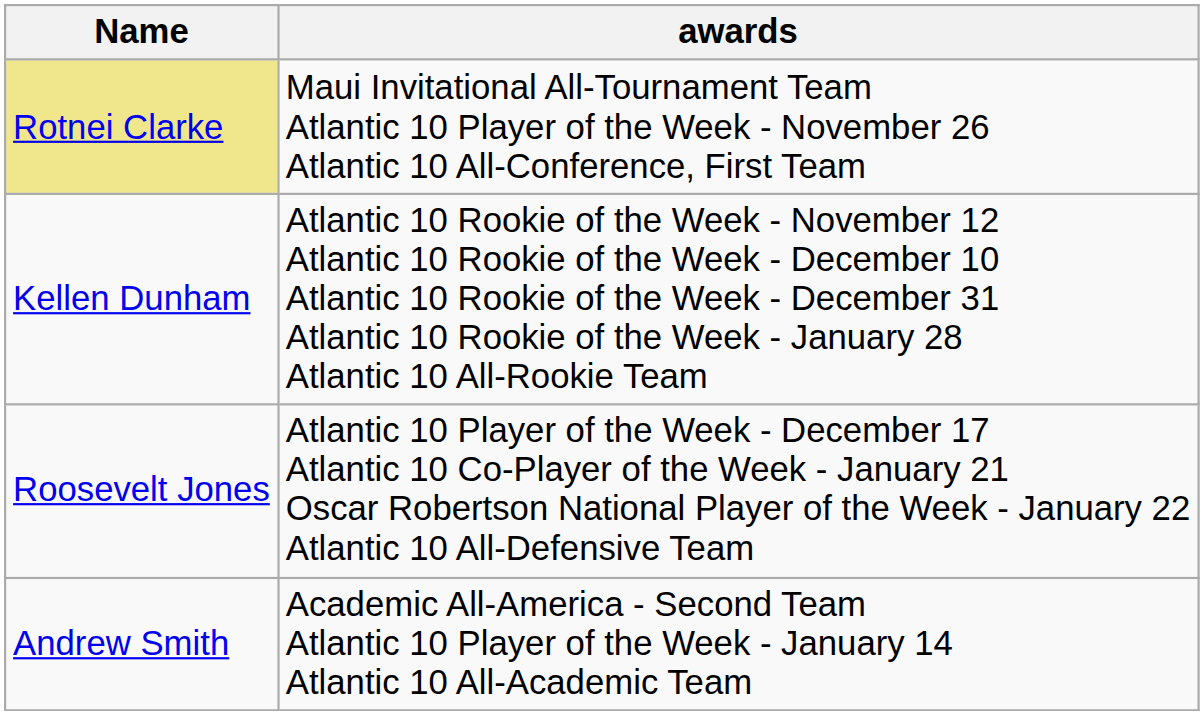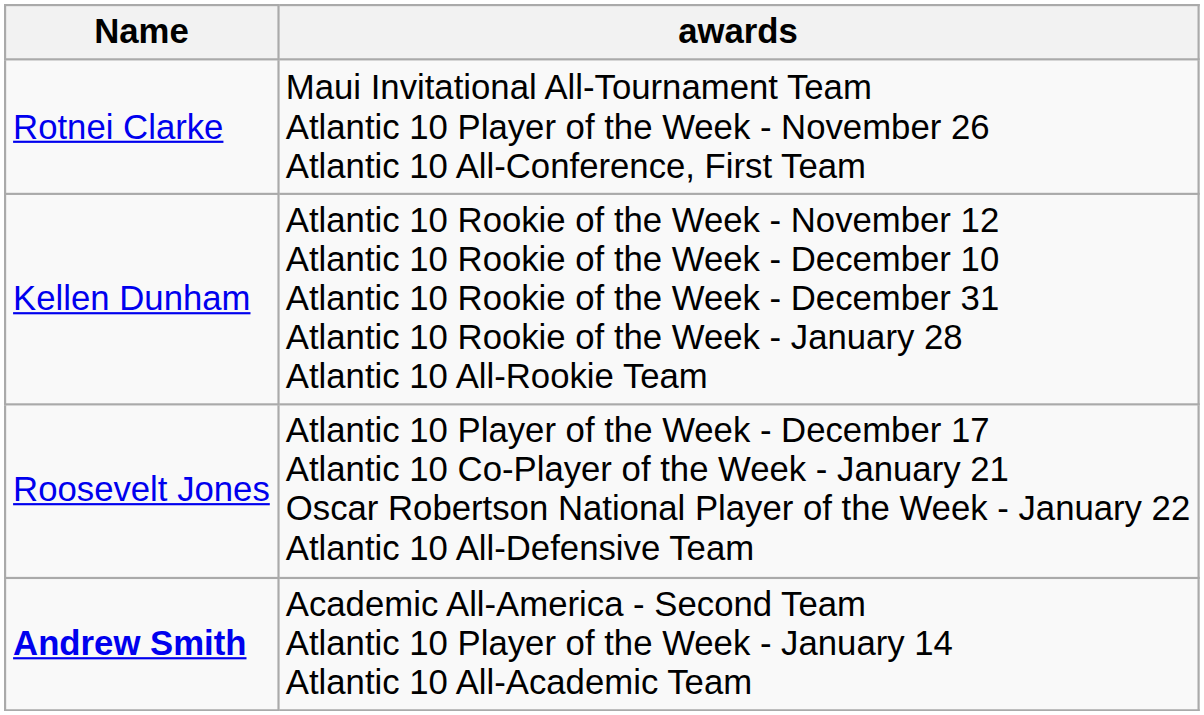(118, 126) khaki background -> (118, 126) no background
(121, 642) normal -> (130, 642) bold
